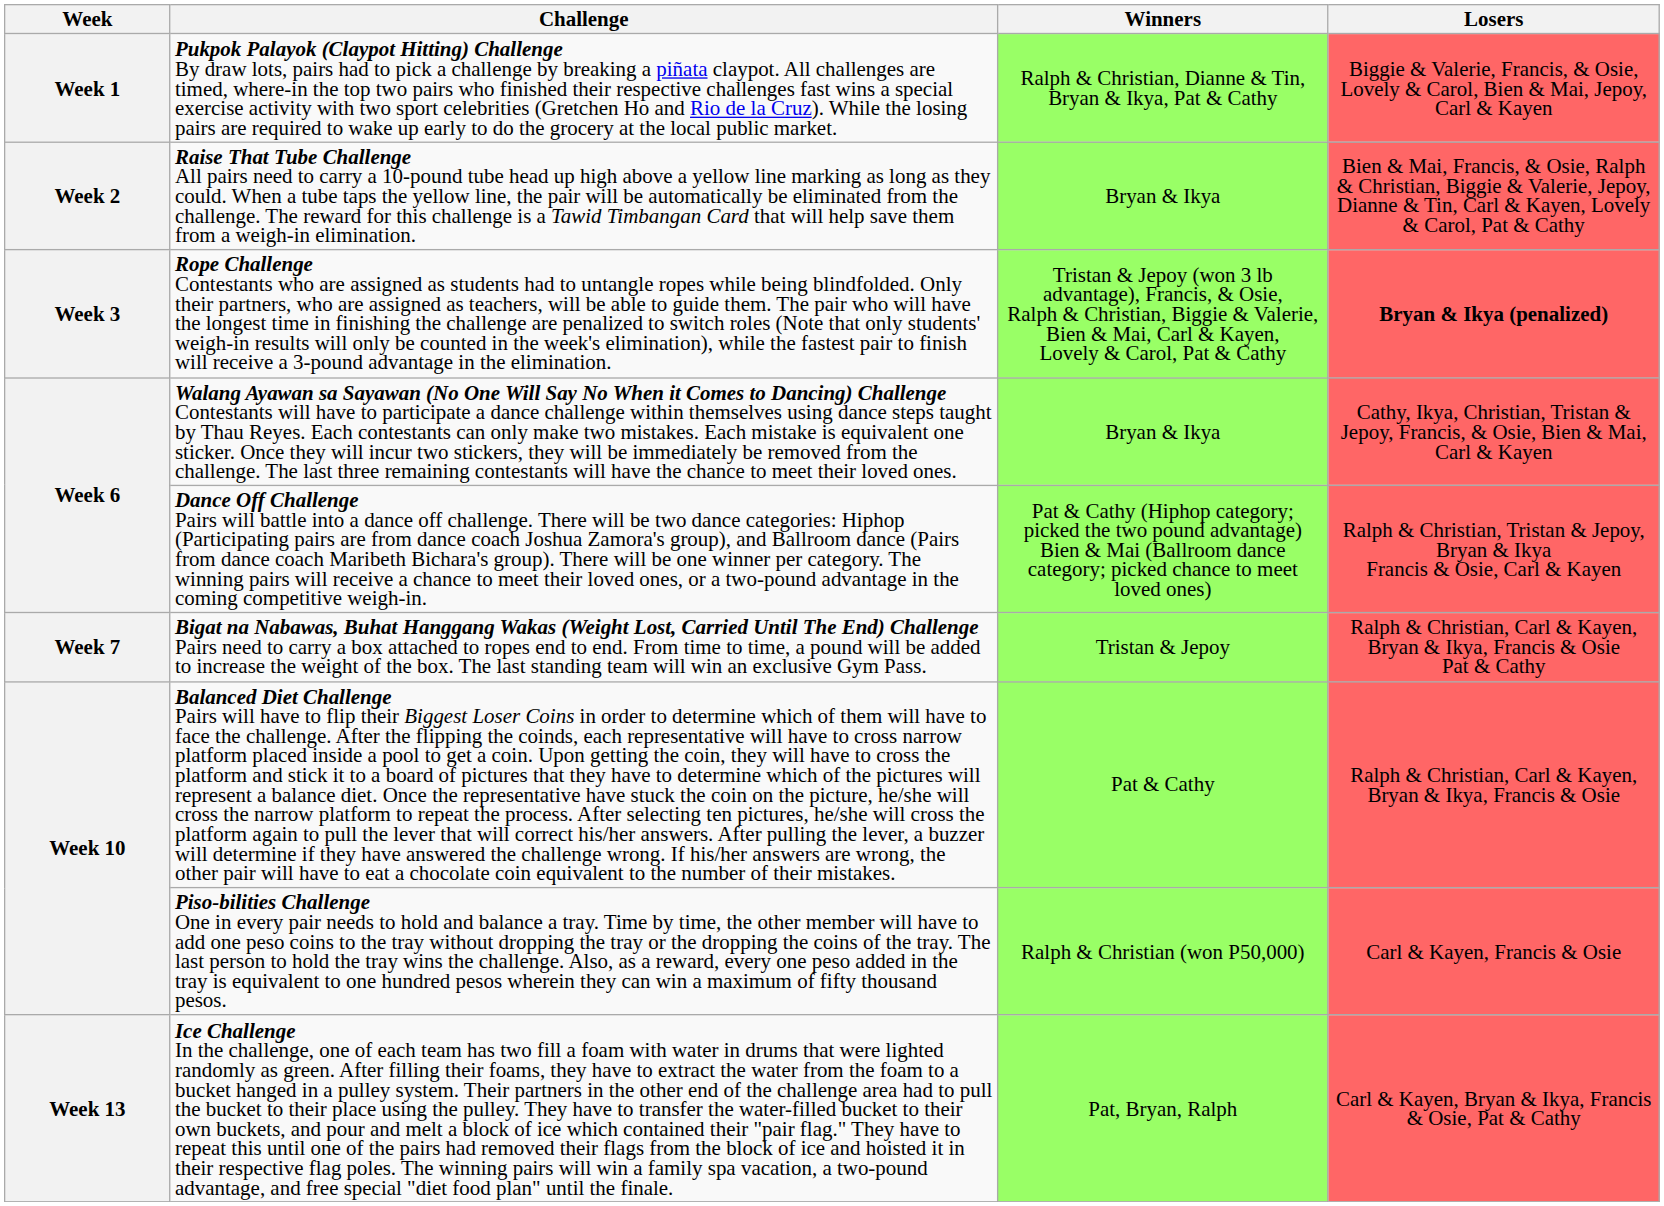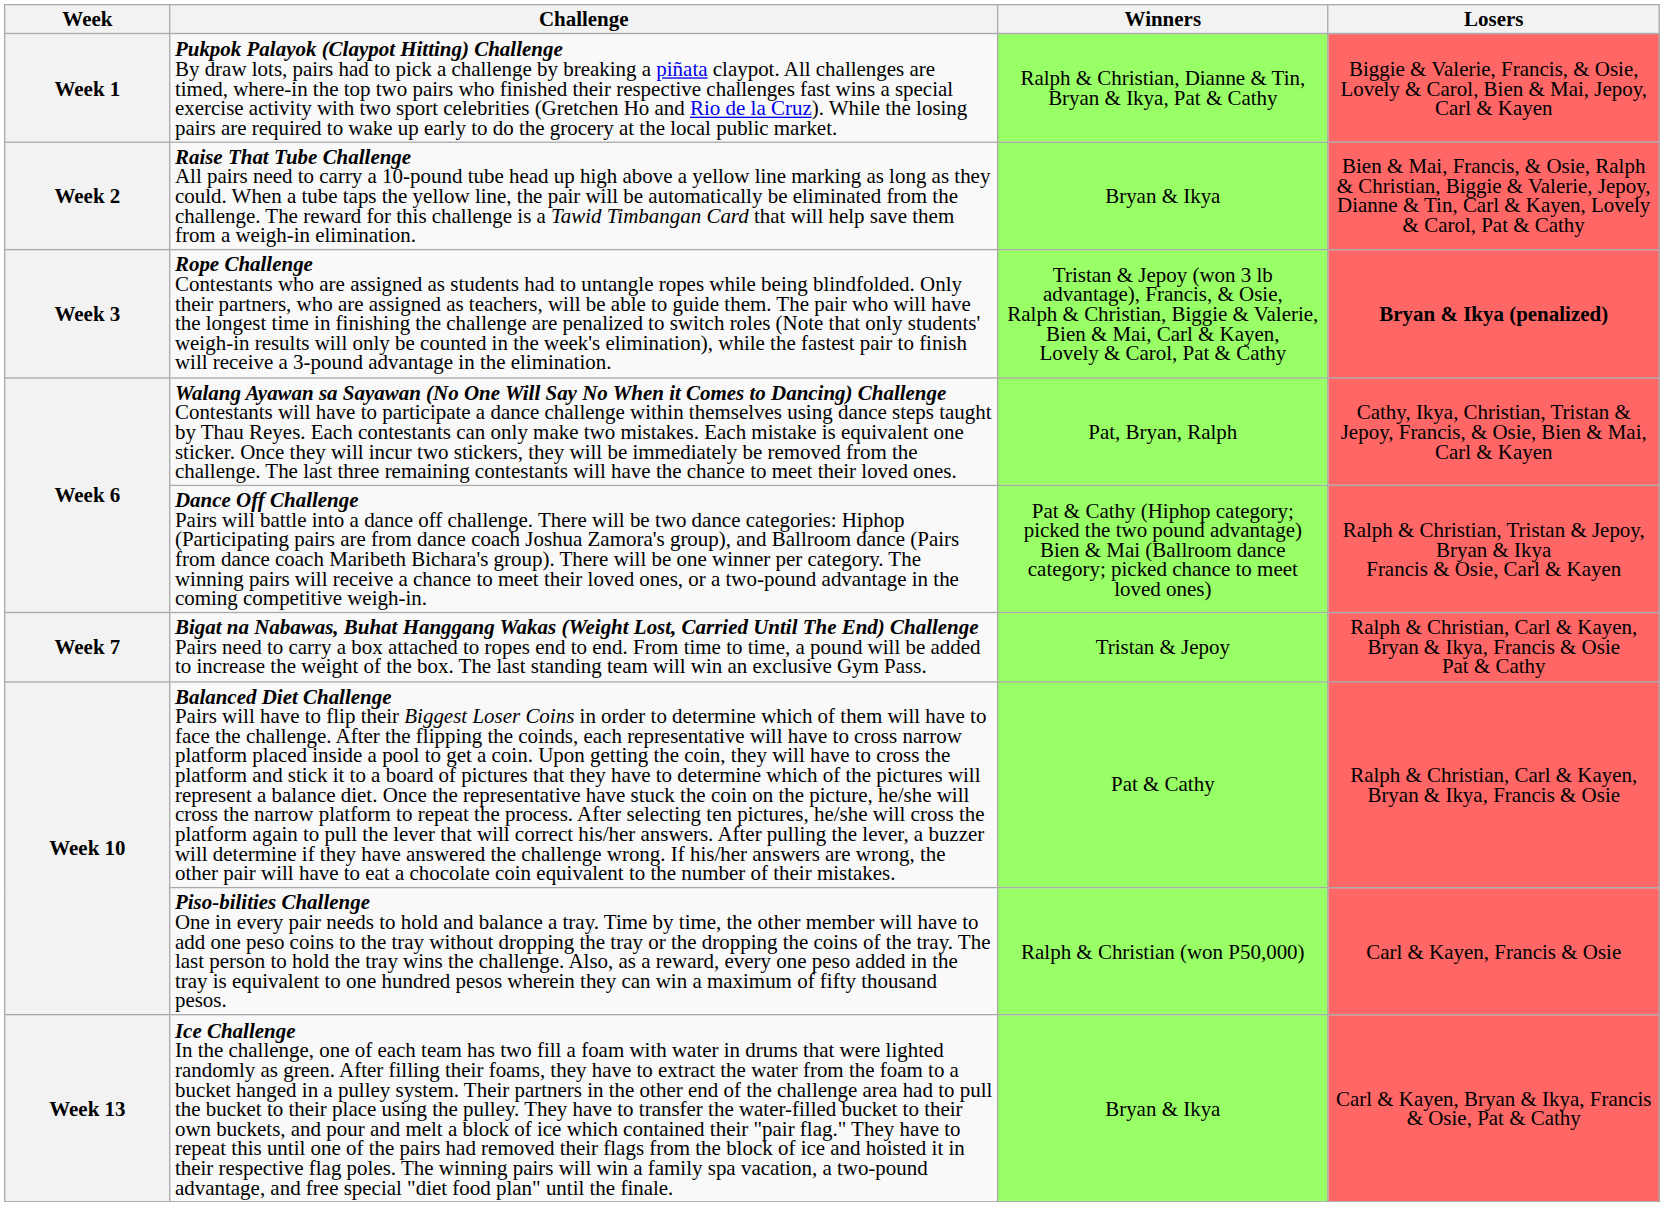(1163, 431) Bryan & Ikya -> (1163, 431) Pat, Bryan, Ralph
(1163, 1108) Pat, Bryan, Ralph -> (1163, 1108) Bryan & Ikya
